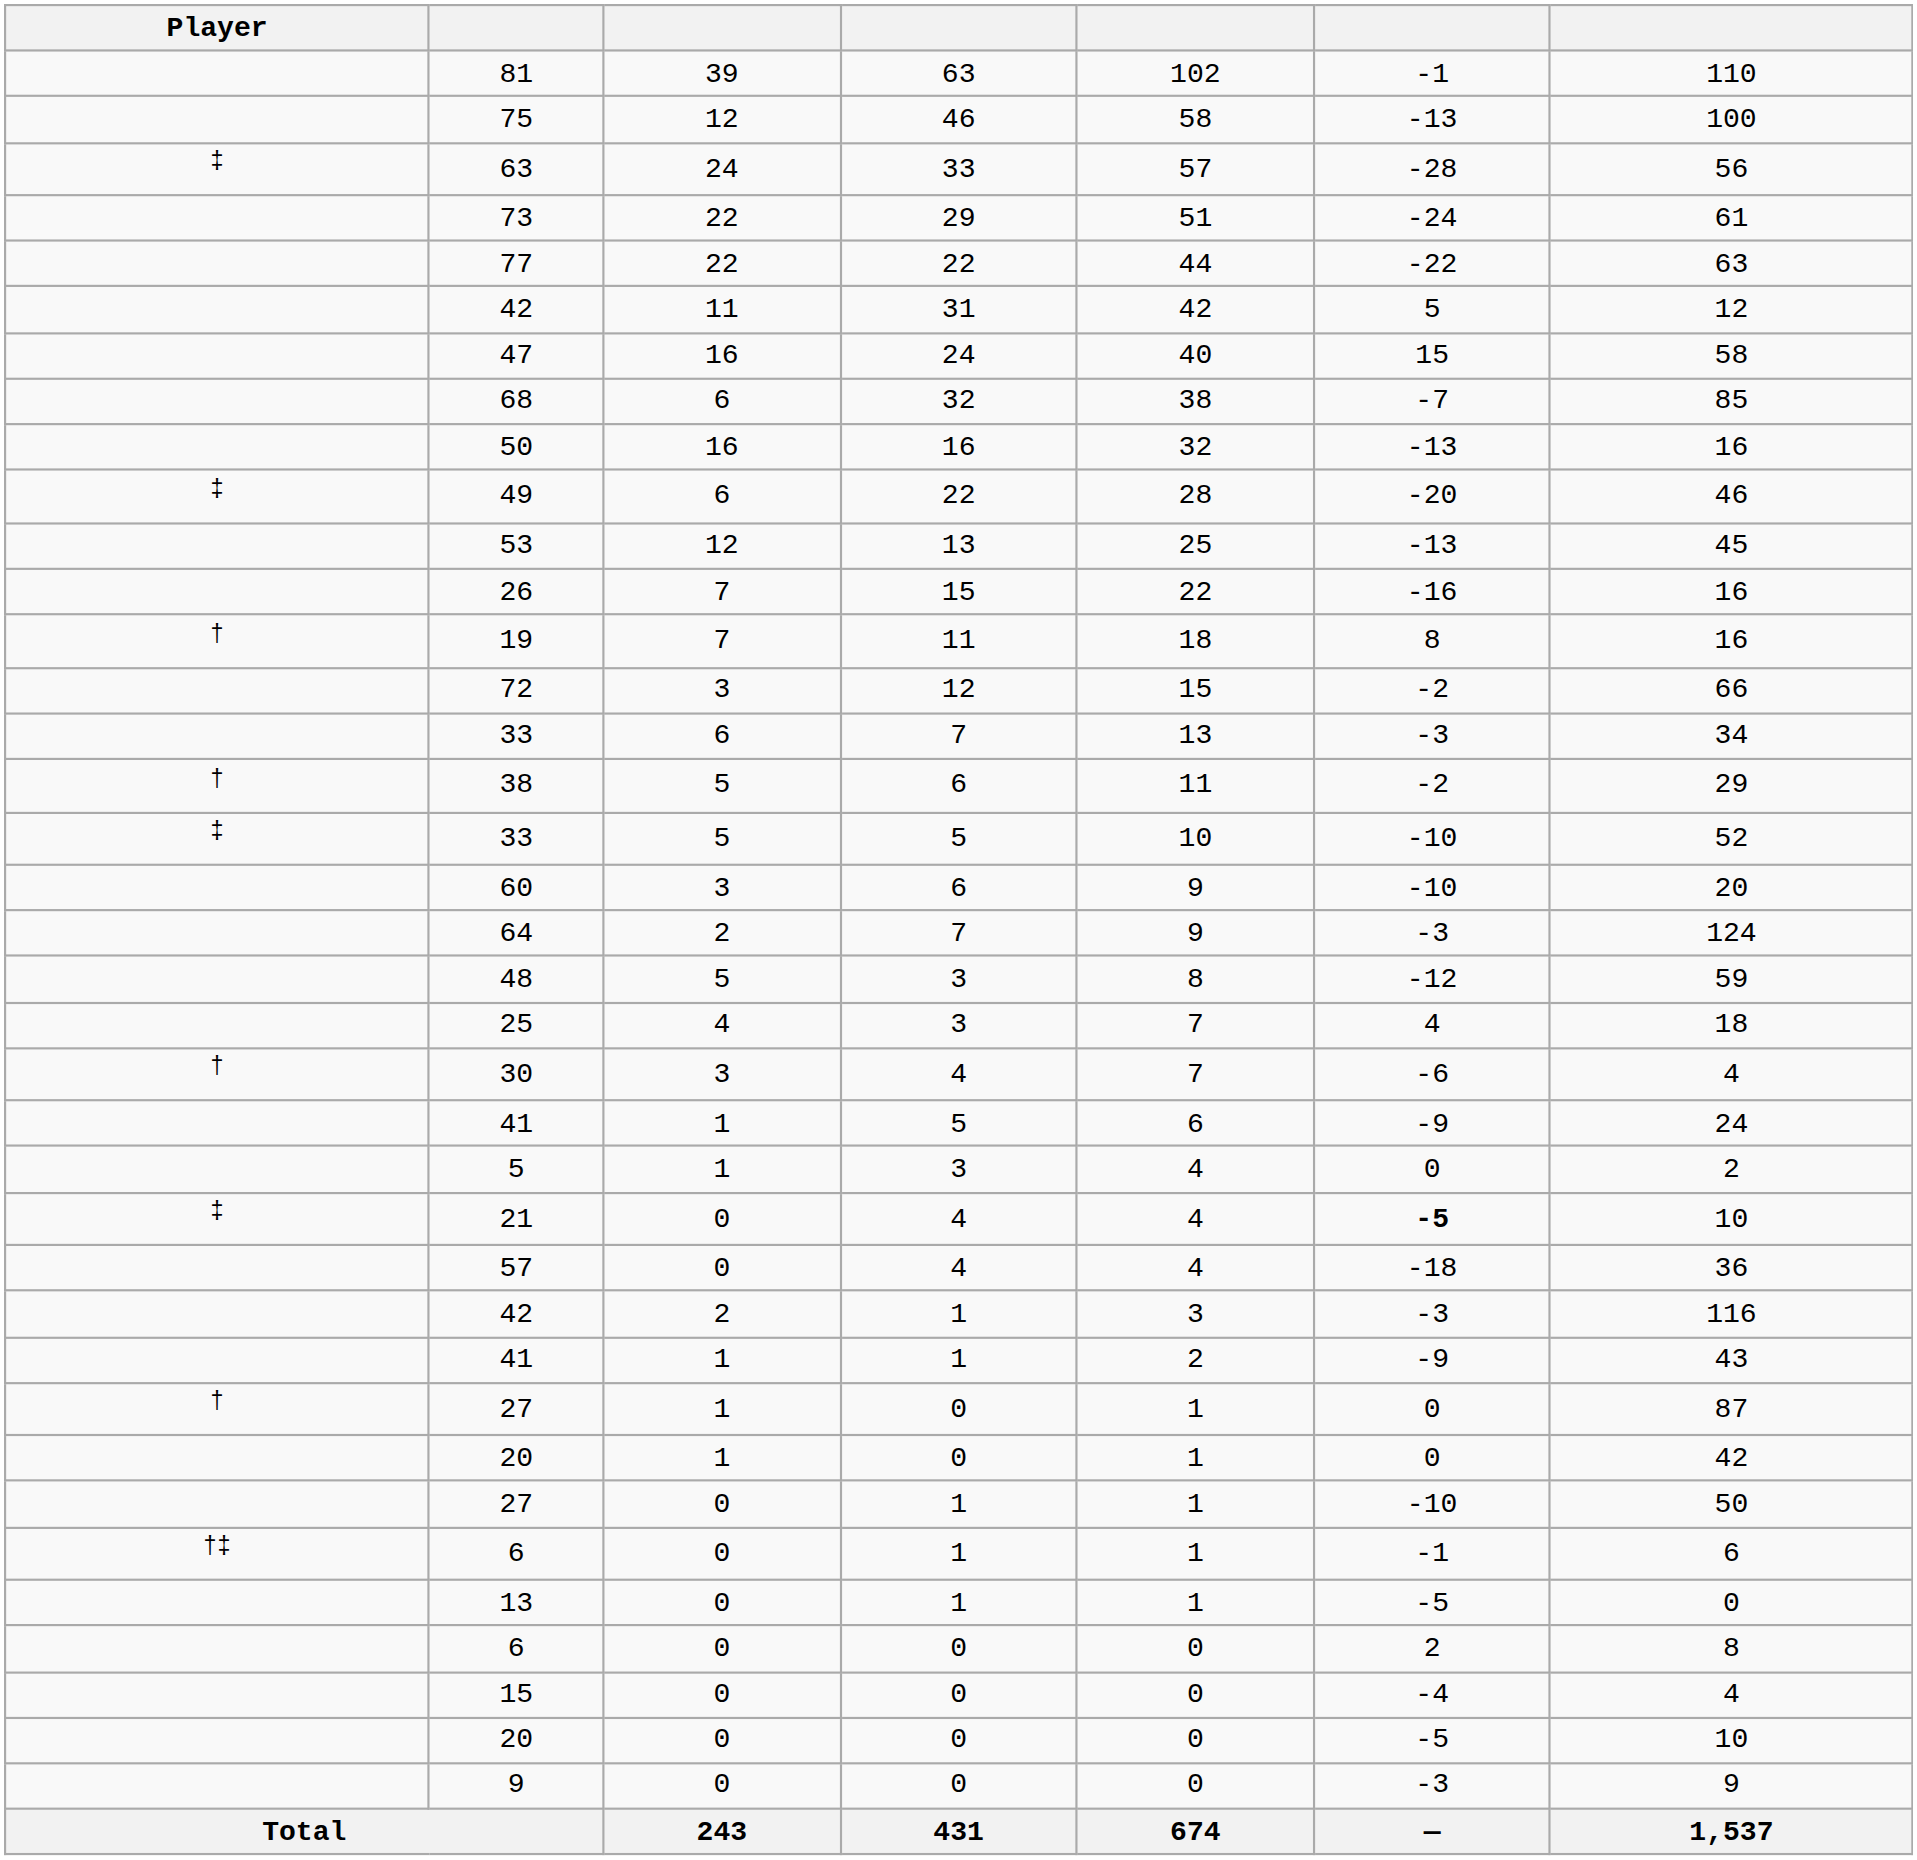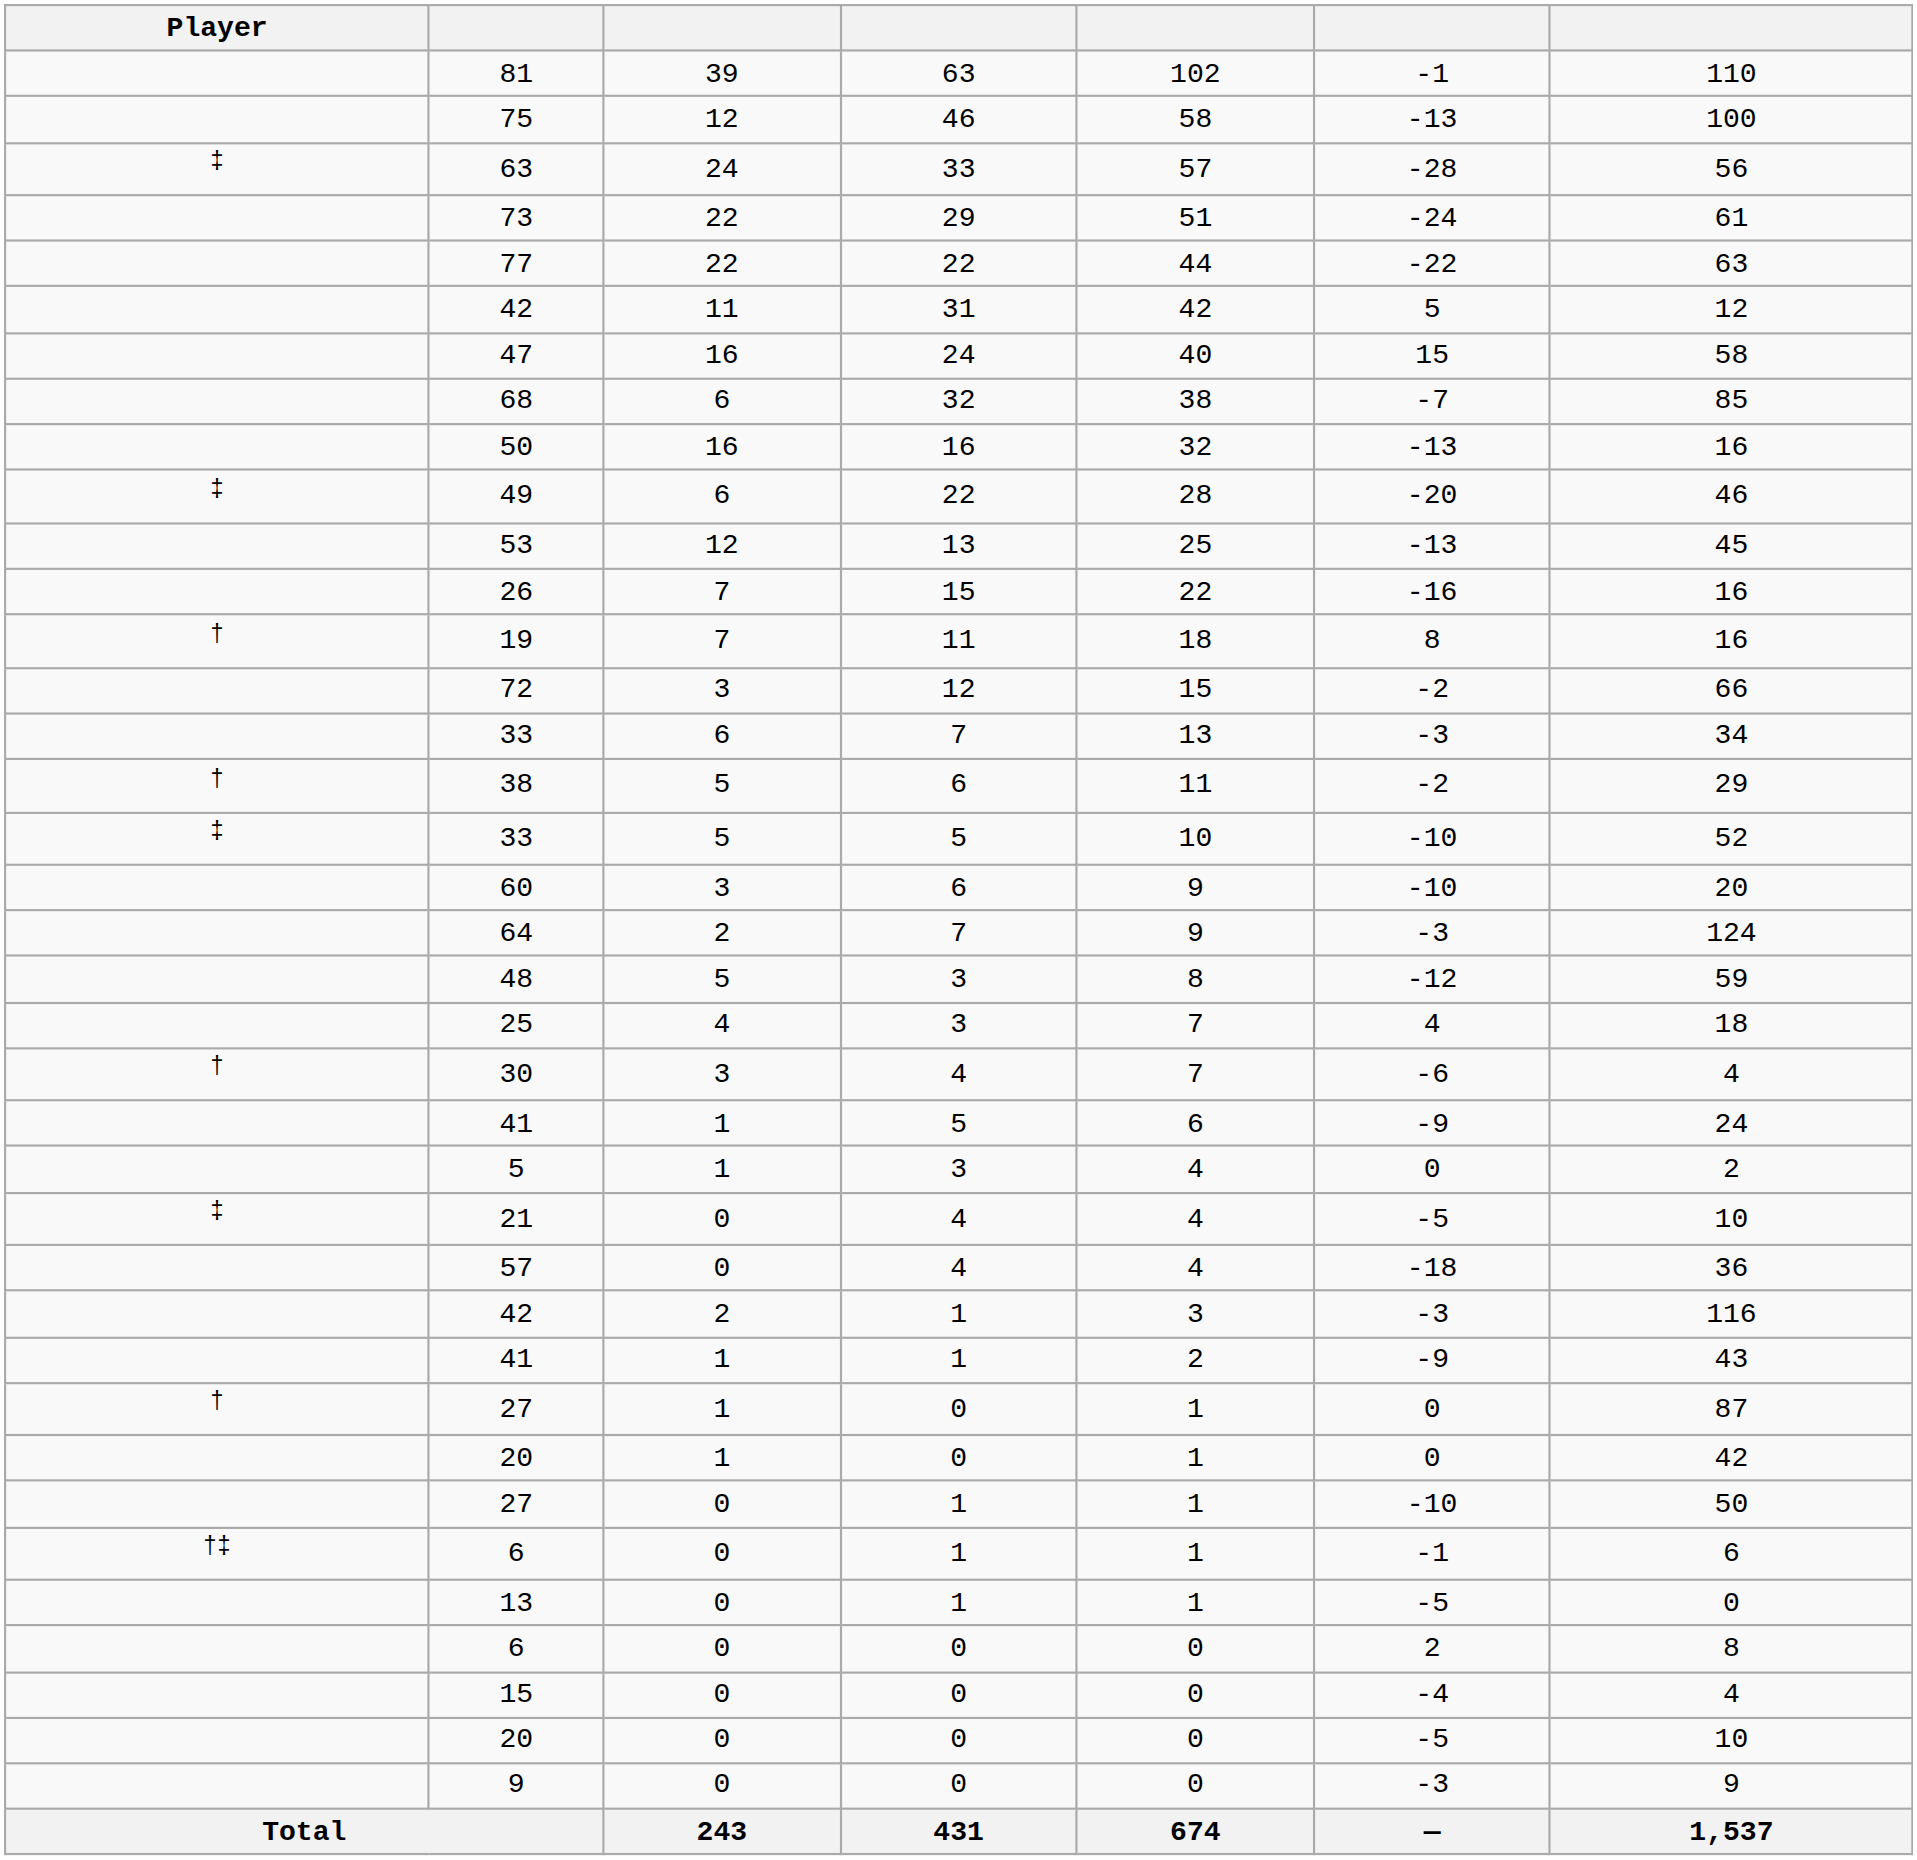(1432, 1219) bold -> (1432, 1219) normal
